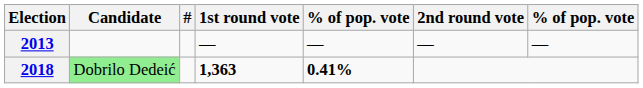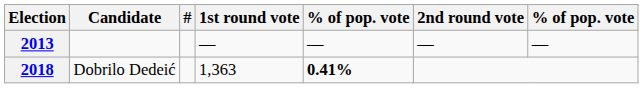(125, 69) lightgreen background -> (125, 69) no background
(218, 69) bold -> (218, 69) normal
